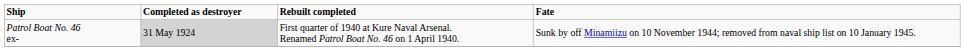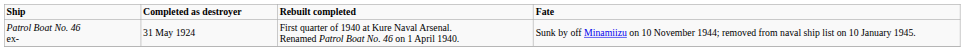(169, 33) lightgrey background -> (169, 33) no background
